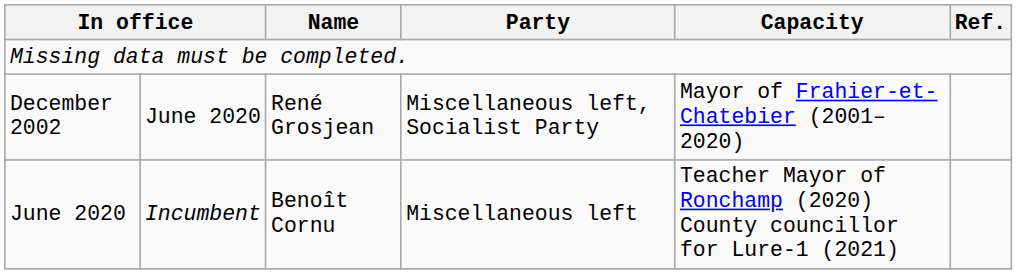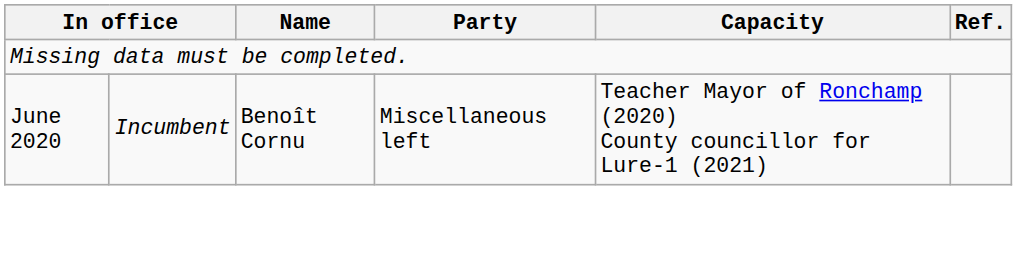- row: (61, 117)
